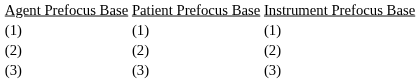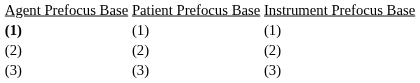(13, 30) normal -> (13, 30) bold
